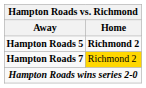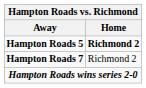(112, 59) gold background -> (112, 59) no background
